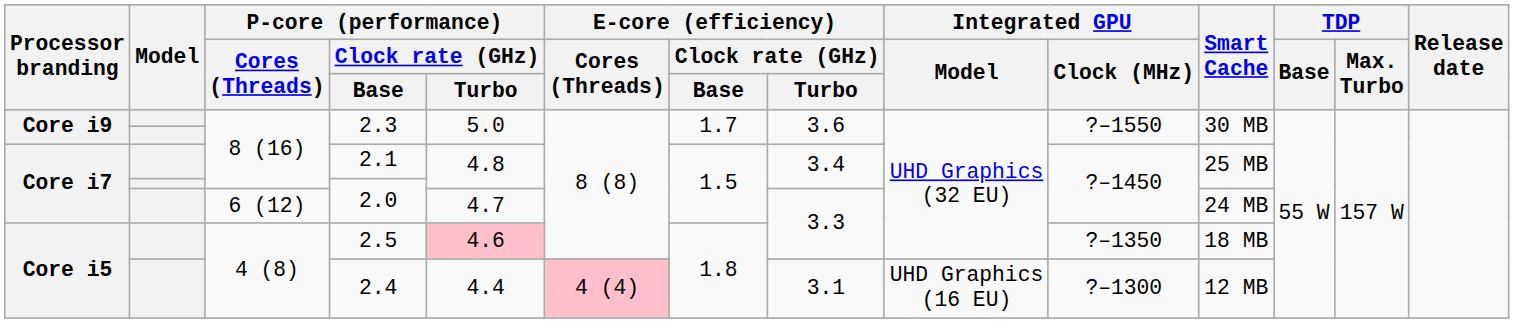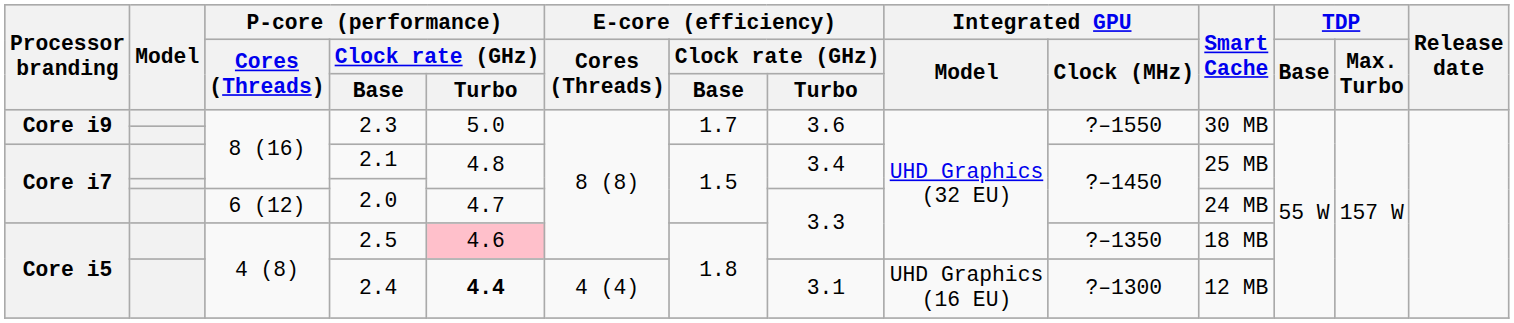(486, 288) normal -> (486, 288) bold
(607, 288) pink background -> (607, 288) no background
